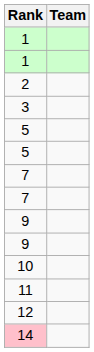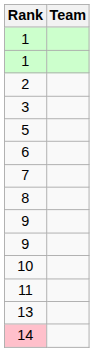(25, 152) 5 -> (25, 152) 6
(25, 198) 7 -> (25, 198) 8
(25, 312) 12 -> (25, 312) 13
